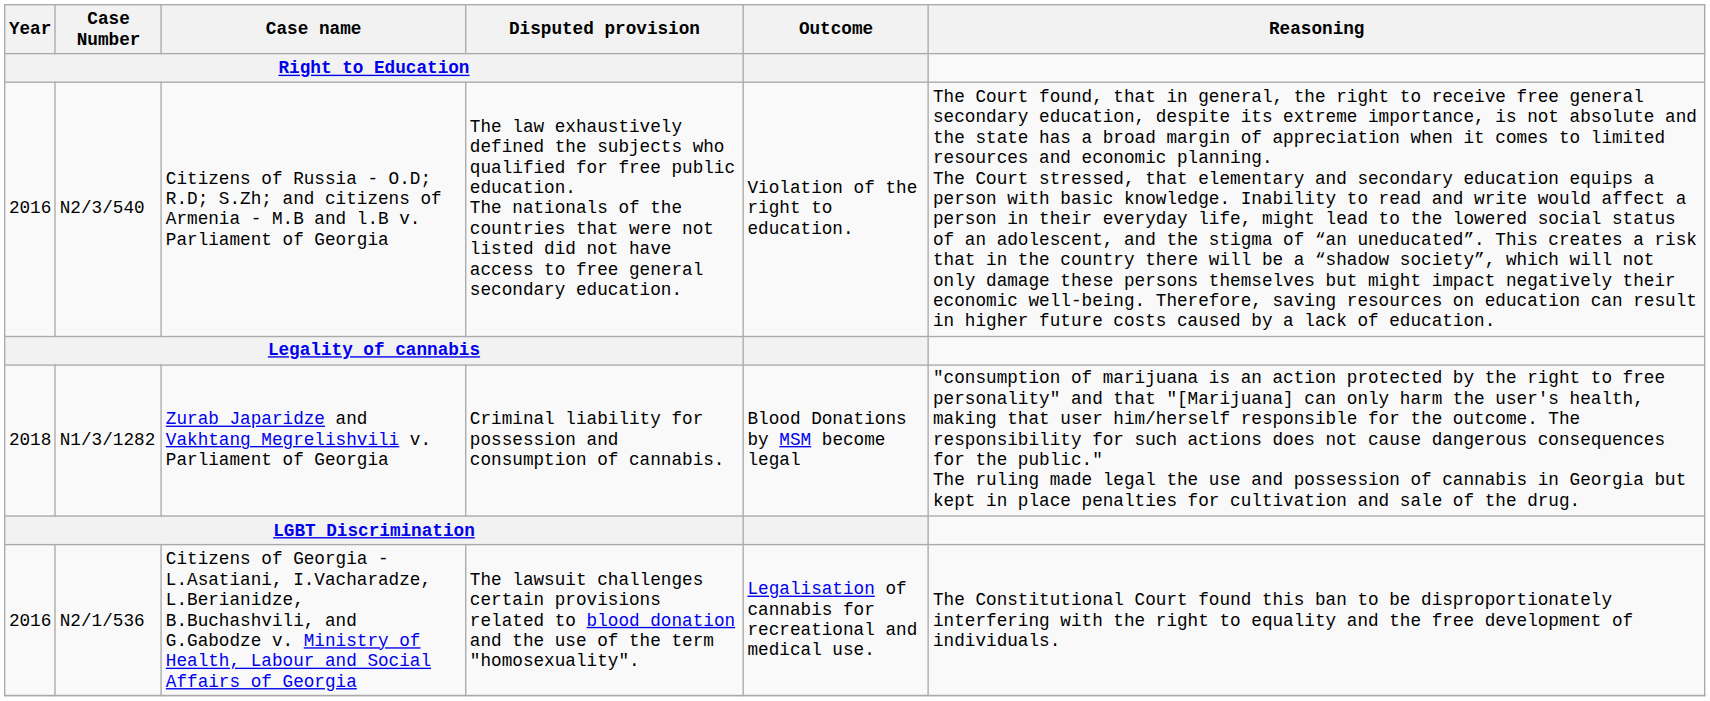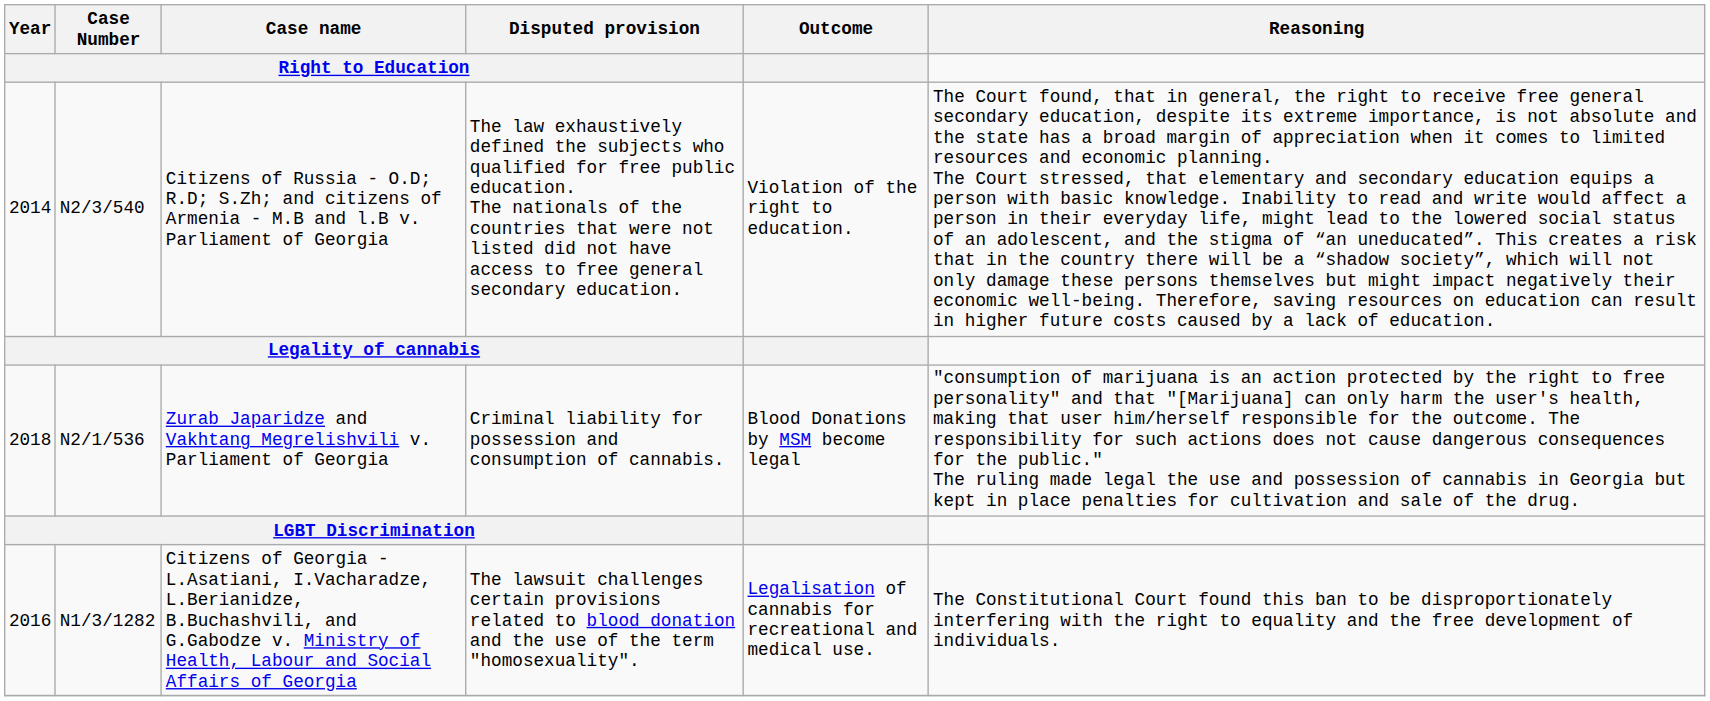(30, 209) 2016 -> (30, 209) 2014
(108, 440) N1/3/1282 -> (102, 440) N2/1/536
(102, 620) N2/1/536 -> (108, 620) N1/3/1282
